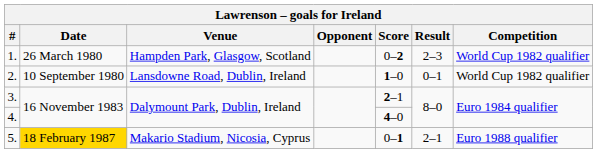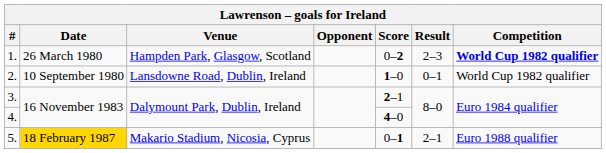(523, 55) normal -> (527, 55) bold
